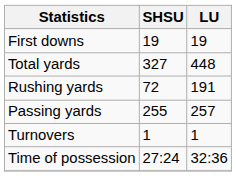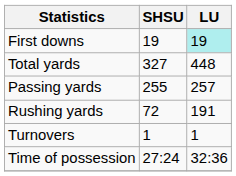(199, 40) no background -> (199, 40) paleturquoise background
rows swapped: (55, 87) <-> (55, 111)
